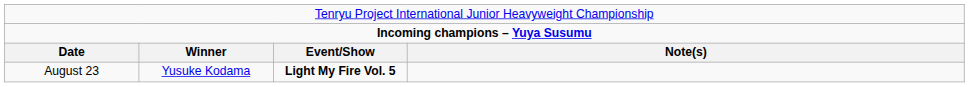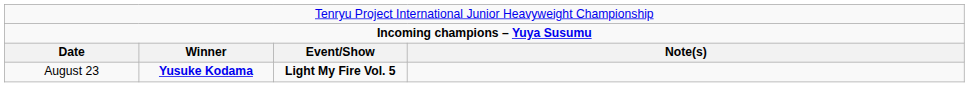(206, 71) normal -> (206, 71) bold
